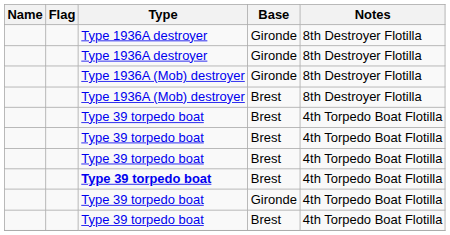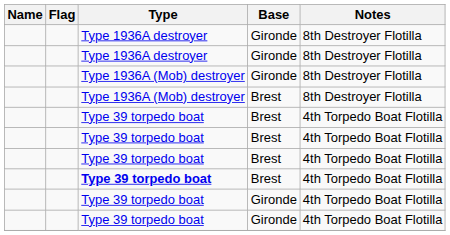(266, 220) Brest -> (274, 220) Gironde
